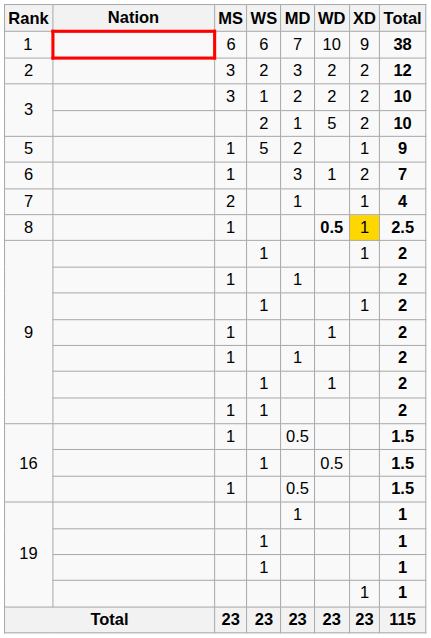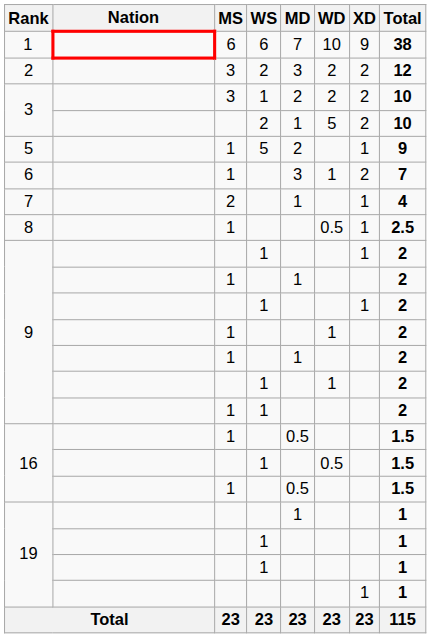(332, 227) bold -> (332, 227) normal
(364, 227) gold background -> (364, 227) no background
